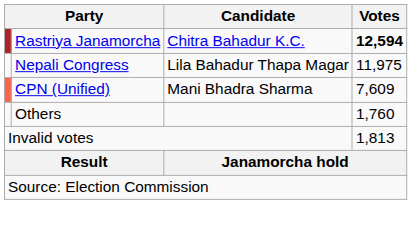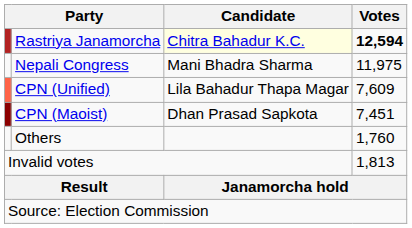(236, 41) no background -> (236, 41) lightyellow background
(258, 65) Lila Bahadur Thapa Magar -> (240, 65) Mani Bhadra Sharma
(240, 89) Mani Bhadra Sharma -> (258, 89) Lila Bahadur Thapa Magar
+ row: (61, 114)
